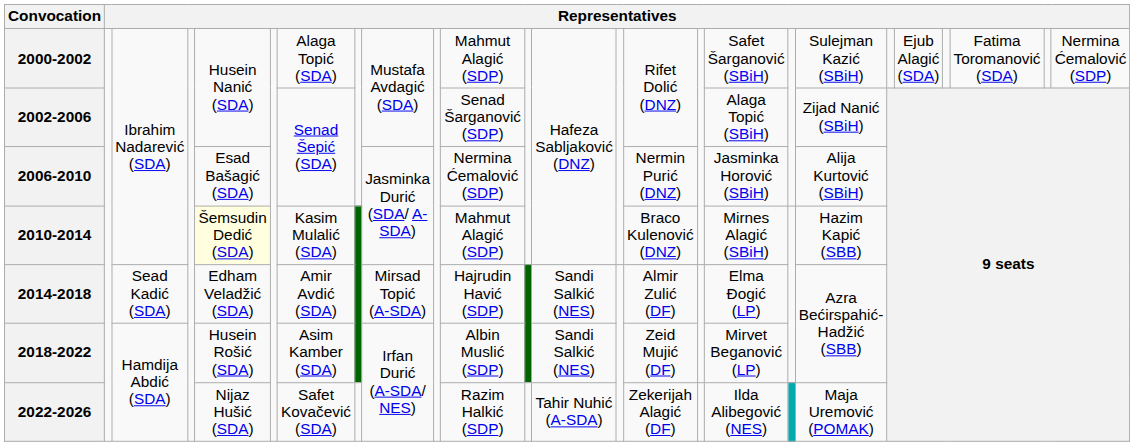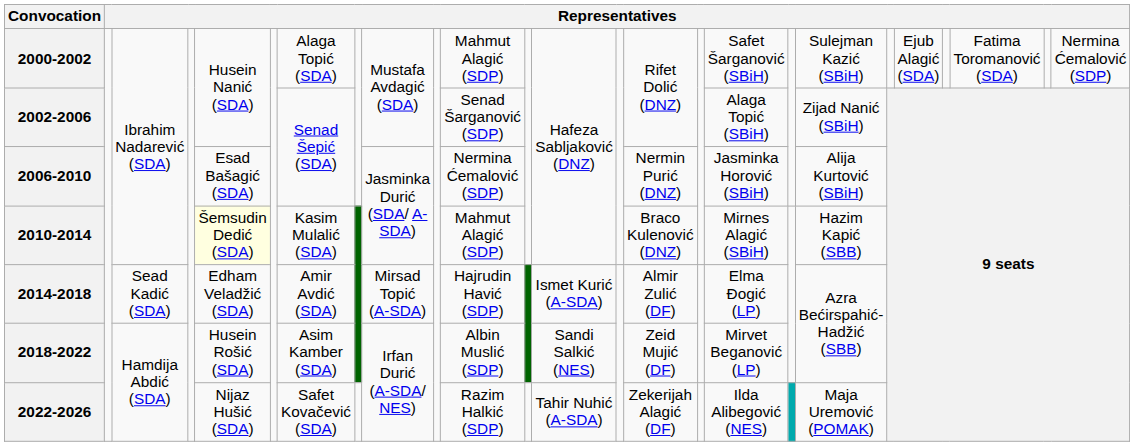(574, 294) Sandi Salkić (NES) -> (574, 293) Ismet Kurić (A-SDA)
